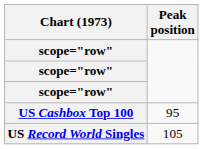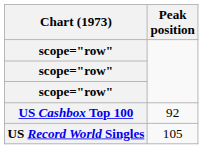(173, 112) 95 -> (173, 112) 92
